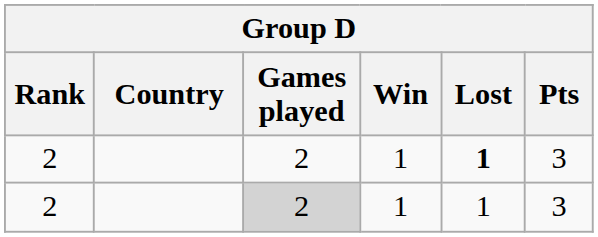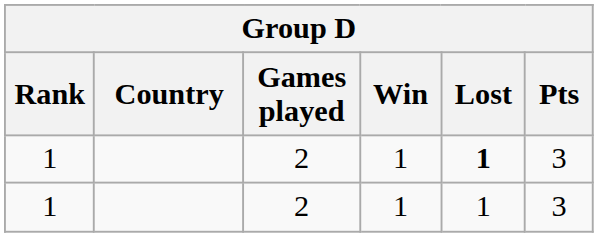(50, 158) 2 -> (50, 158) 1
(50, 206) 2 -> (50, 206) 1
(302, 206) lightgrey background -> (302, 206) no background
